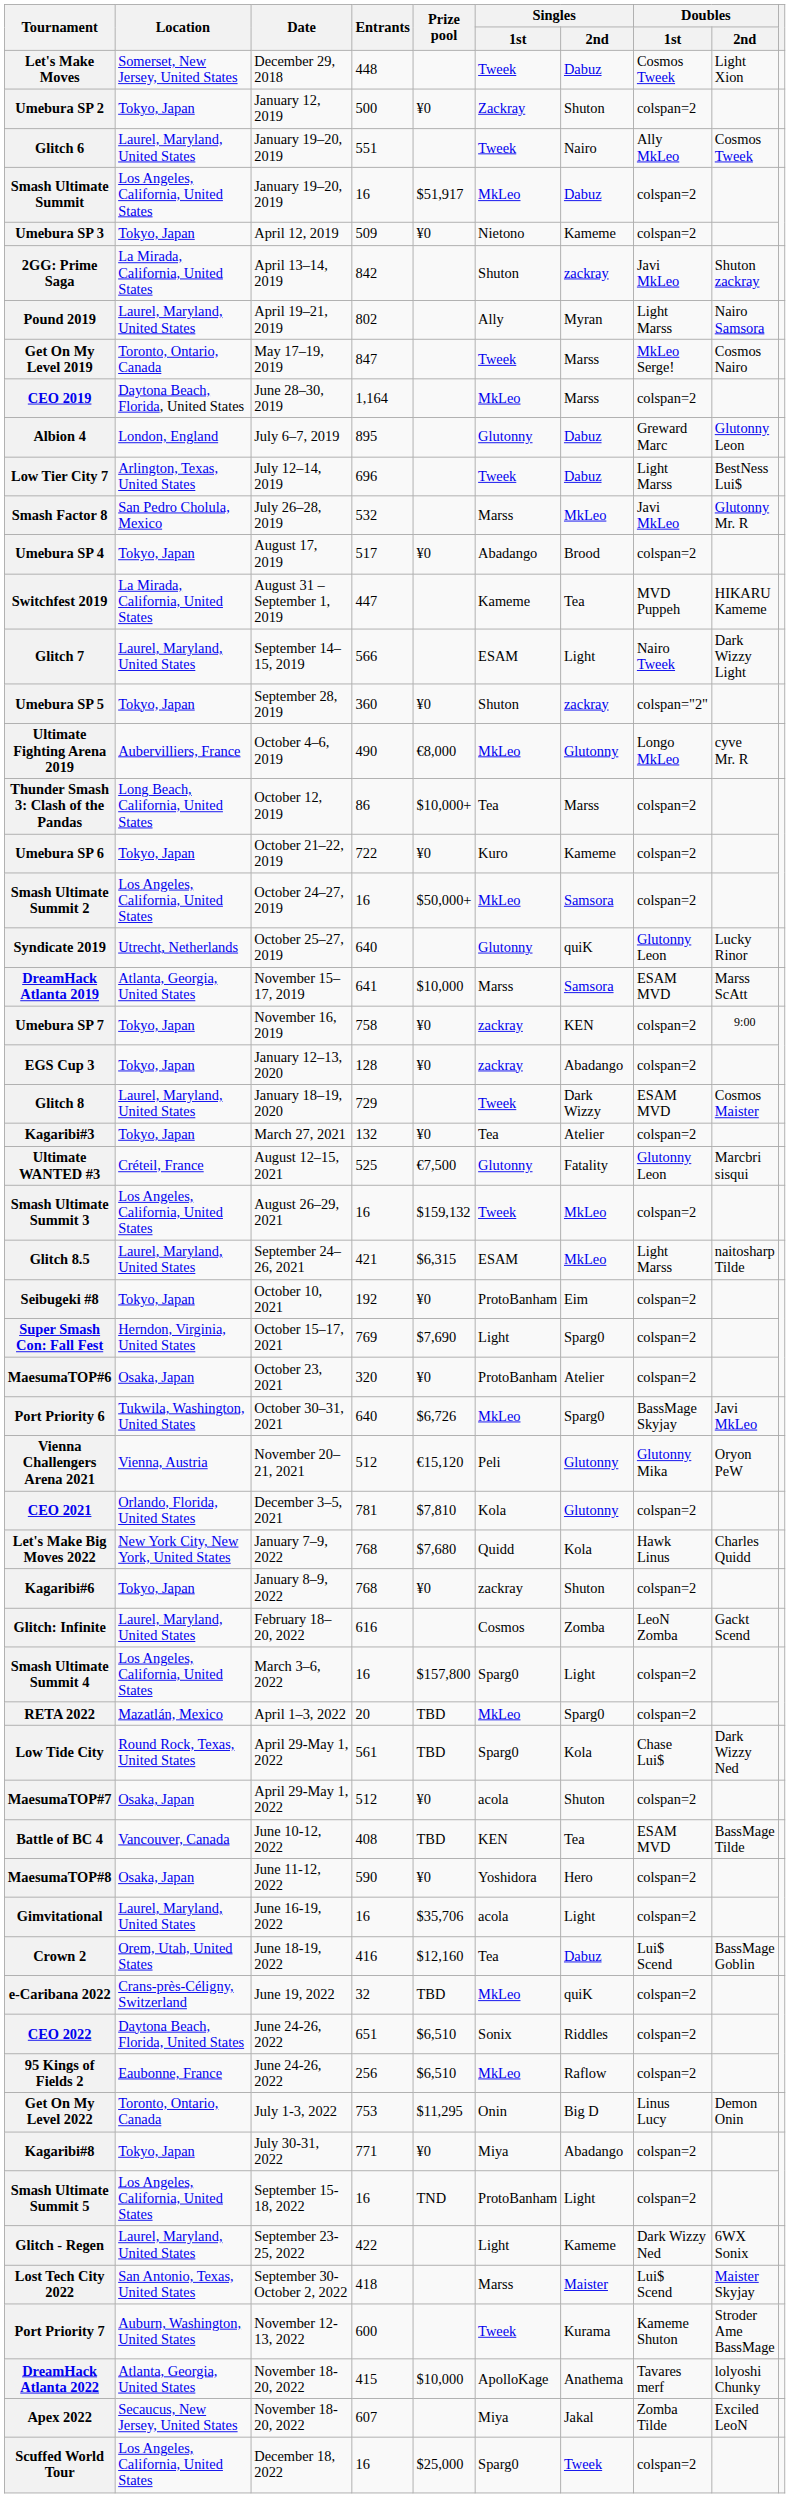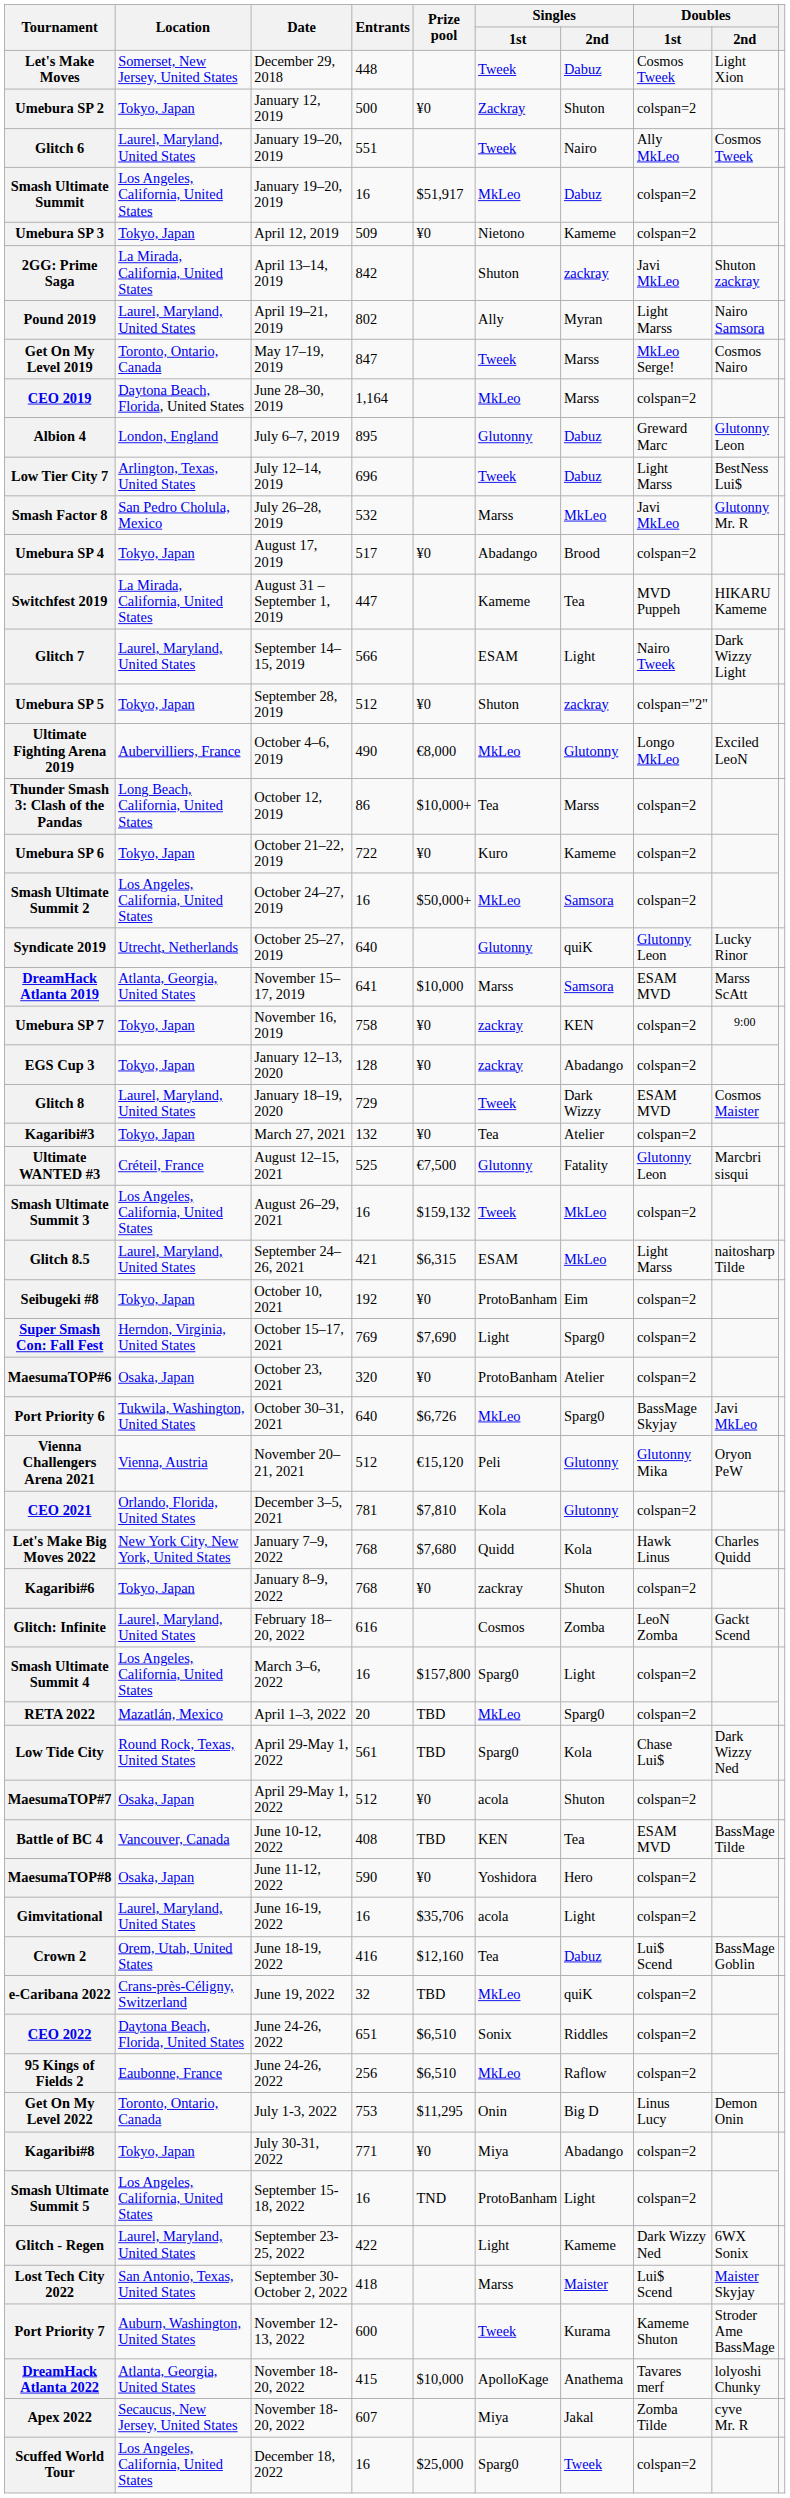(366, 703) 360 -> (366, 703) 512
(732, 750) cyve Mr. R -> (737, 750) Exciled LeoN
(737, 2417) Exciled LeoN -> (732, 2417) cyve Mr. R
